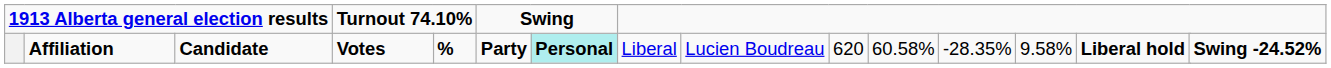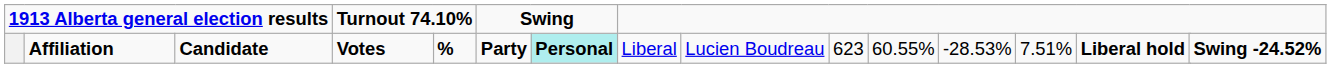(848, 48) 620 -> (848, 48) 623
(903, 48) 60.58% -> (903, 48) 60.55%
(977, 48) -28.35% -> (977, 48) -28.53%
(1046, 48) 9.58% -> (1046, 48) 7.51%
